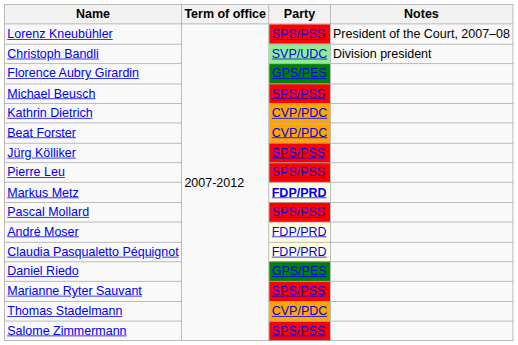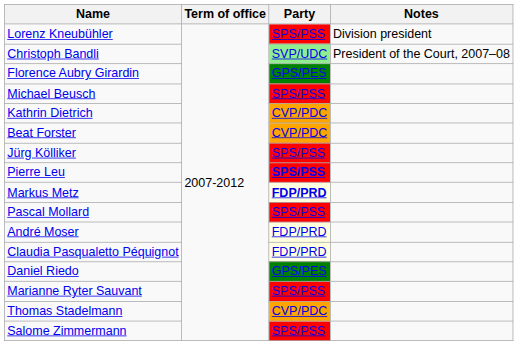(421, 34) President of the Court, 2007–08 -> (382, 34) Division president
(382, 53) Division president -> (421, 53) President of the Court, 2007–08
(298, 172) normal -> (298, 172) bold
